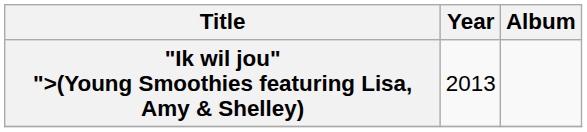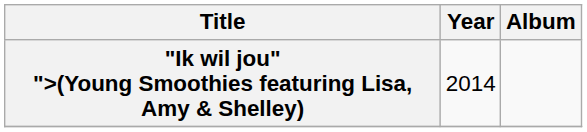(471, 82) 2013 -> (471, 82) 2014
